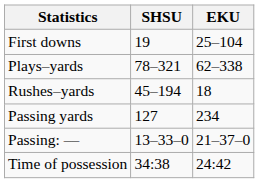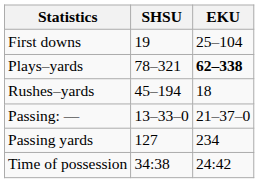(219, 66) normal -> (219, 66) bold
rows swapped: (51, 115) <-> (44, 140)
